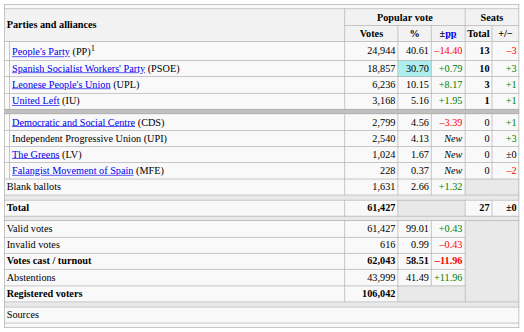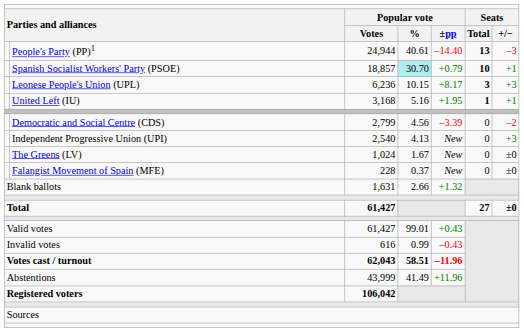(511, 68) +3 -> (511, 68) +1
(511, 85) +1 -> (511, 85) +3
(511, 122) +1 -> (512, 122) –2
(512, 170) –2 -> (511, 170) ±0
